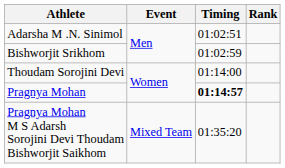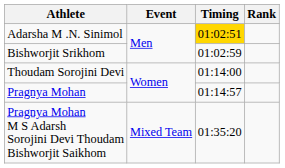(220, 33) no background -> (220, 33) gold background
(220, 92) bold -> (220, 92) normal
